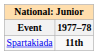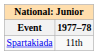(74, 43) bold -> (74, 43) normal
